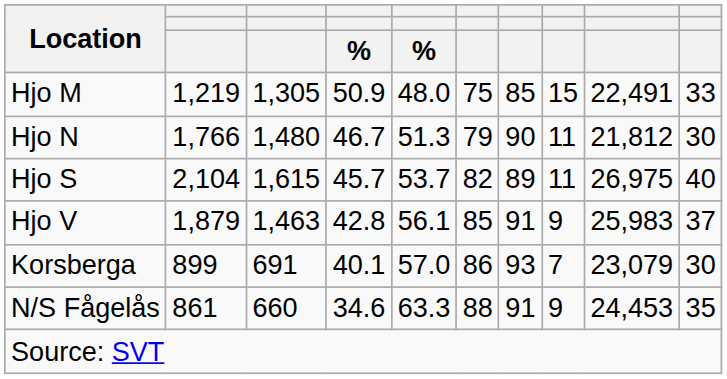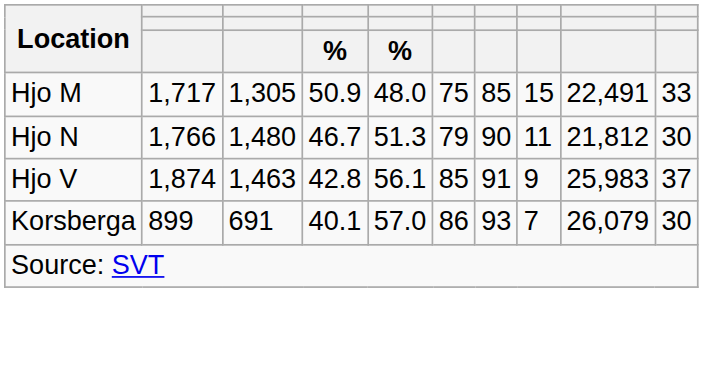(206, 93) 1,219 -> (182, 93) 1,717
- row: (44, 179)
(206, 222) 1,879 -> (182, 179) 1,874
(632, 265) 23,079 -> (608, 222) 26,079
- row: (85, 308)
